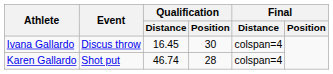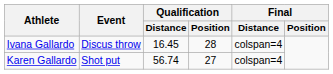(210, 45) 30 -> (210, 45) 28
(166, 61) 46.74 -> (166, 61) 56.74
(210, 61) 28 -> (210, 61) 27
